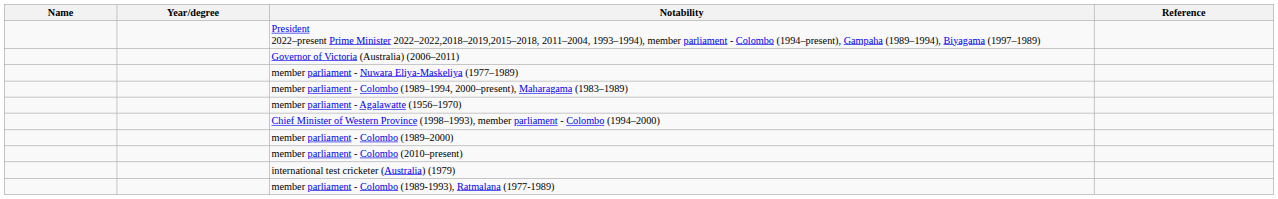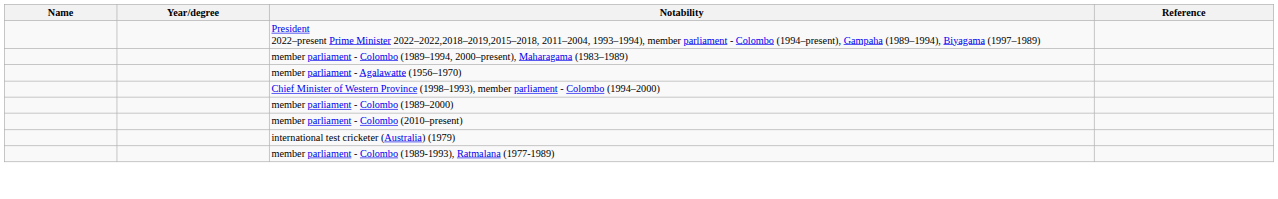- row: (365, 56)
- row: (395, 72)
